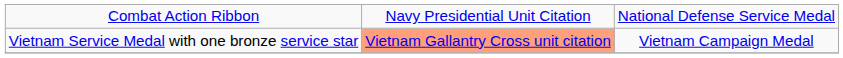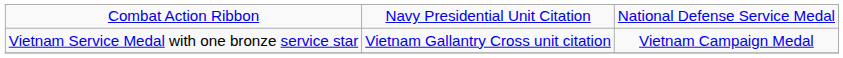(488, 40) lightsalmon background -> (488, 40) no background
